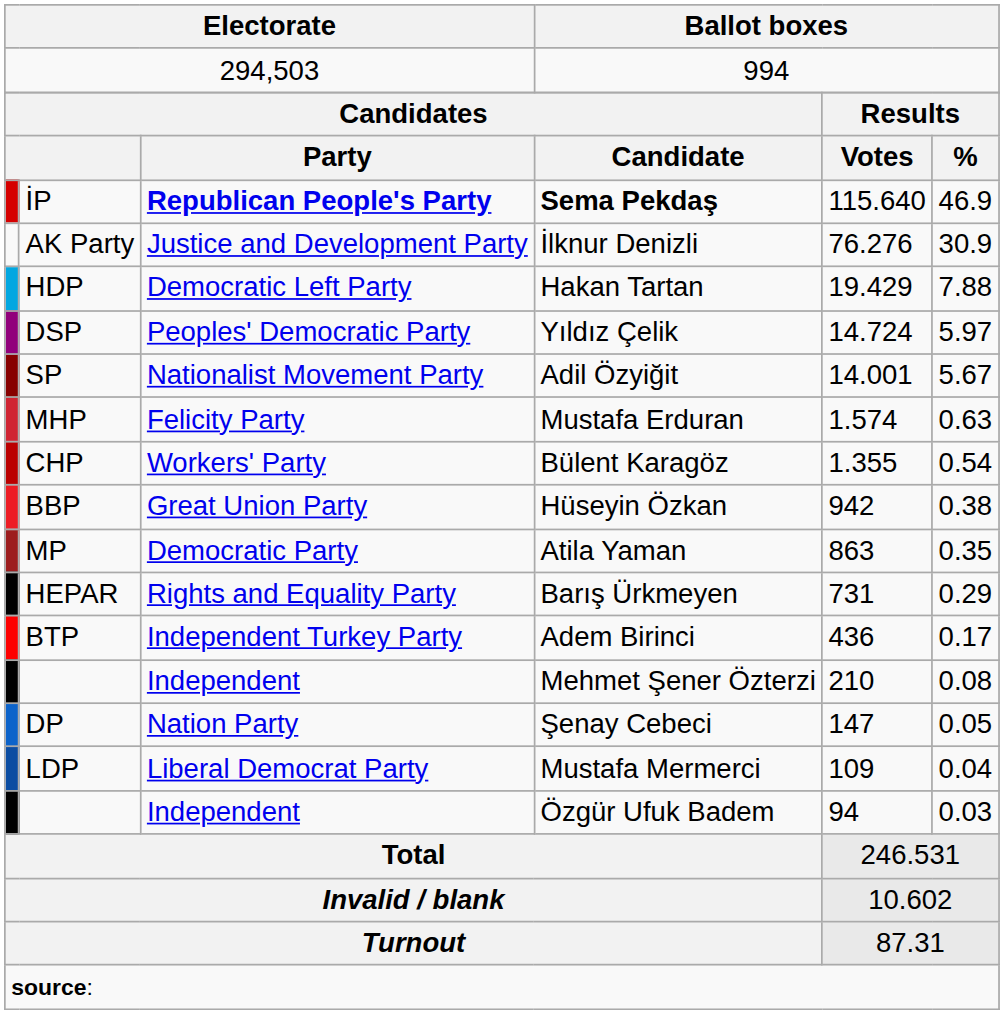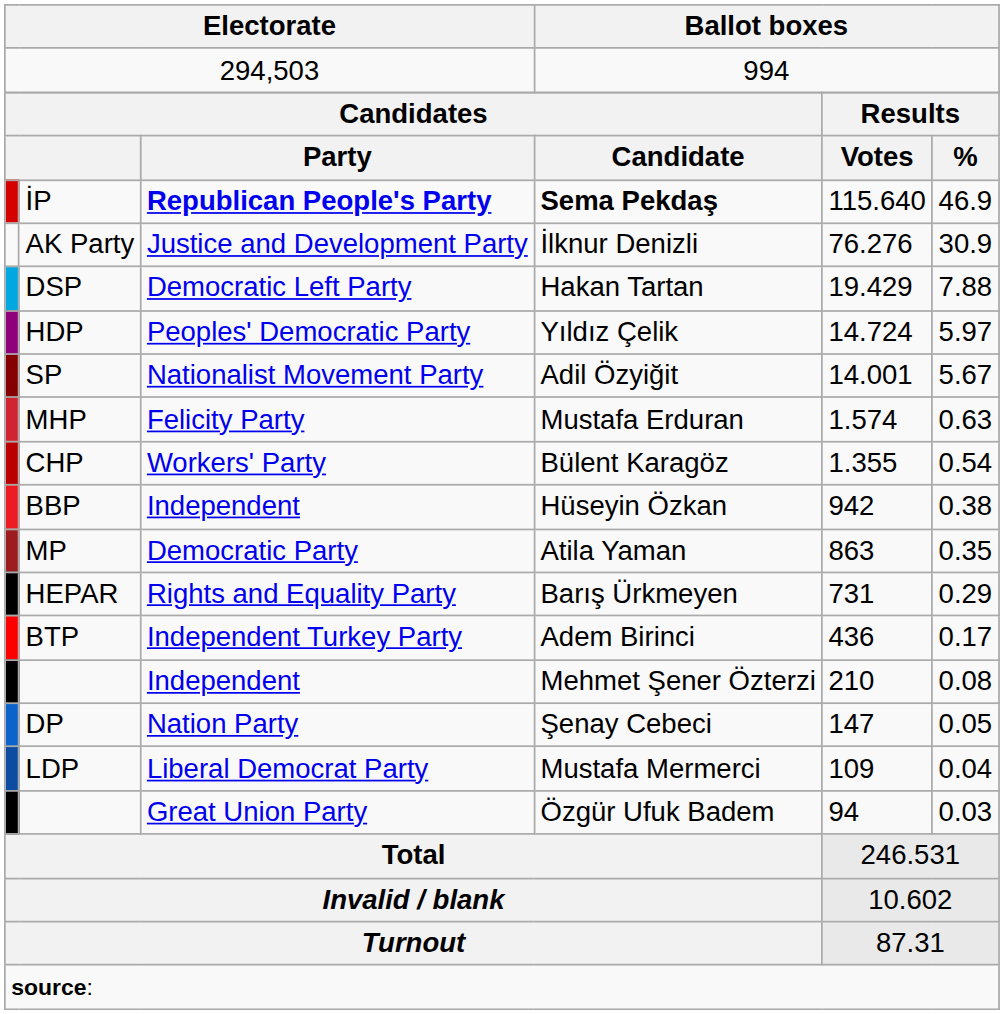(55, 288) HDP -> (54, 288) DSP
(54, 331) DSP -> (55, 331) HDP
(257, 506) Great Union Party -> (223, 506) Independent
(223, 811) Independent -> (257, 811) Great Union Party
